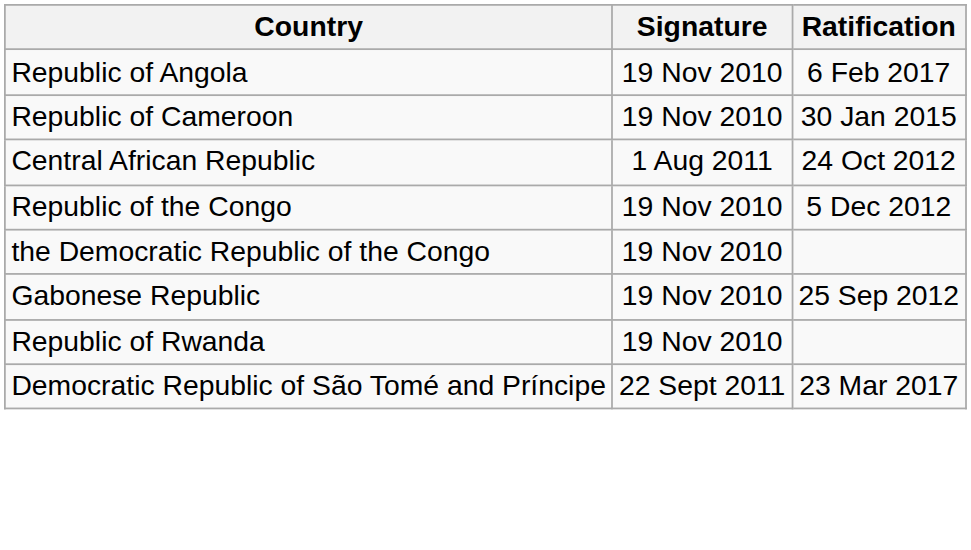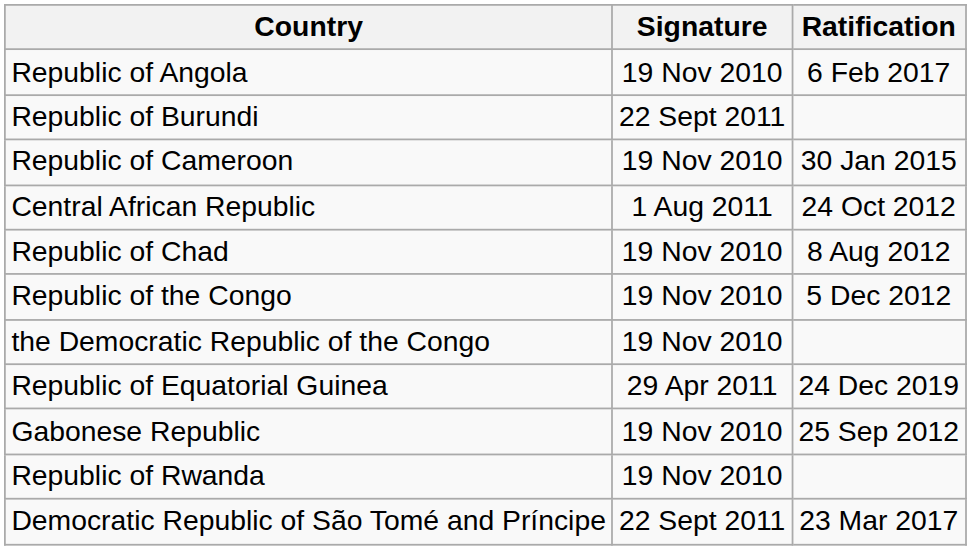+ row: (135, 116)
+ row: (120, 251)
+ row: (200, 386)
